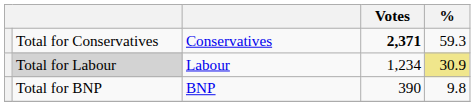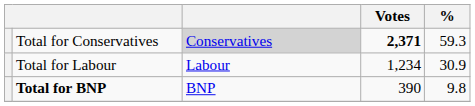(229, 40) no background -> (229, 40) lightgrey background
(66, 64) lightgrey background -> (66, 64) no background
(453, 64) khaki background -> (453, 64) no background
(59, 88) normal -> (61, 88) bold
